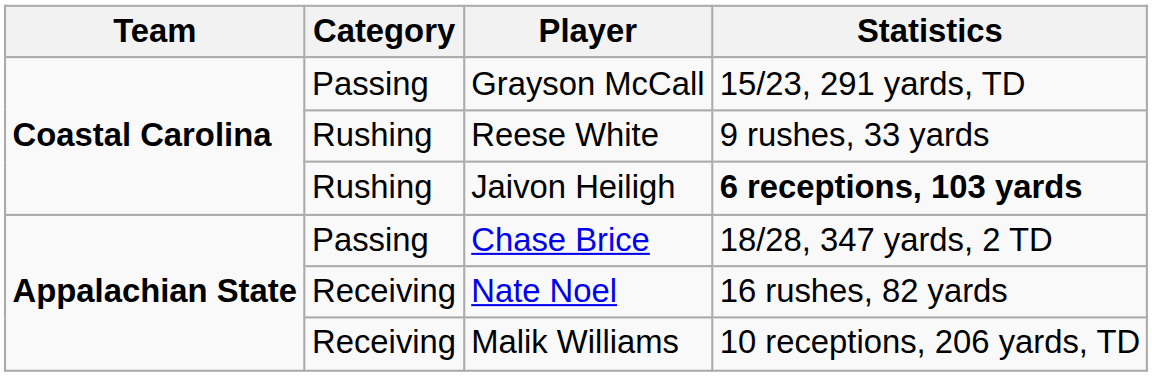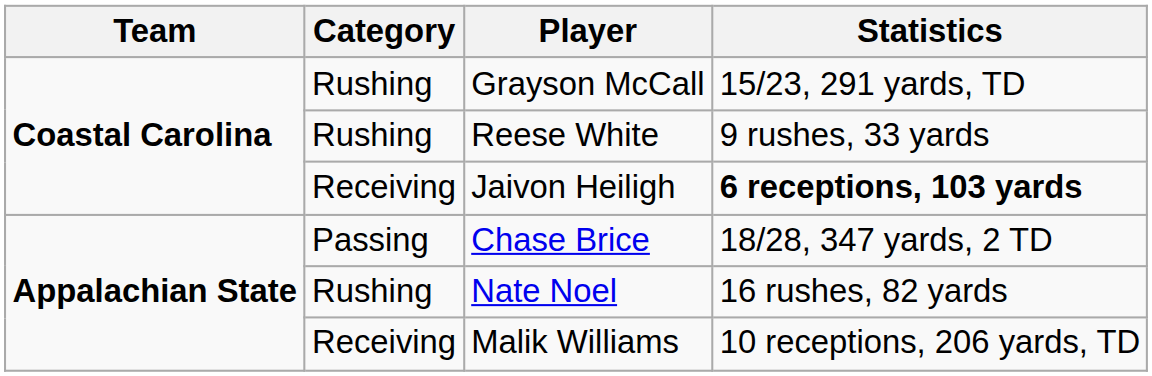(370, 83) Passing -> (372, 83) Rushing
(372, 187) Rushing -> (384, 187) Receiving
(384, 291) Receiving -> (372, 291) Rushing
